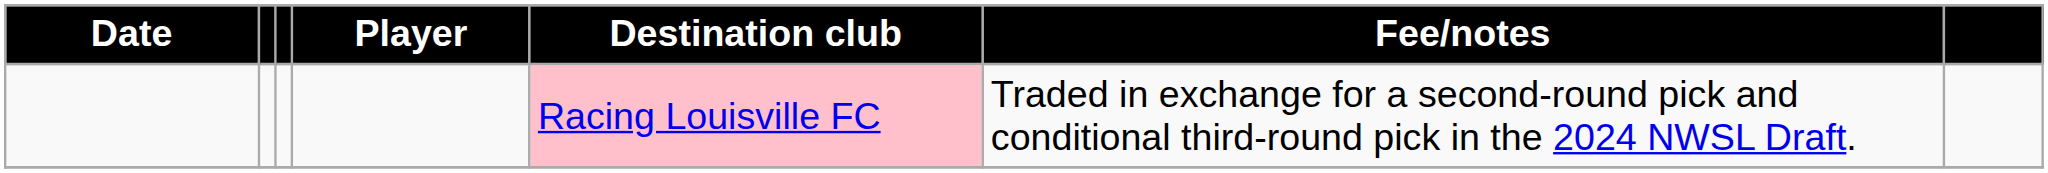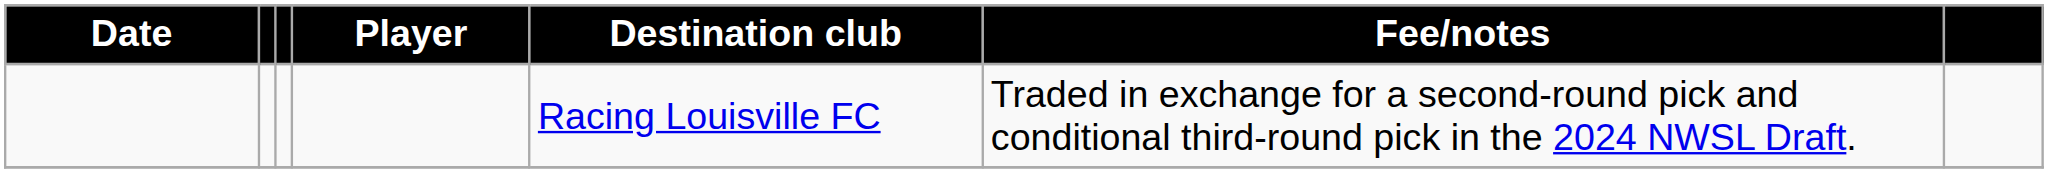(709, 115) pink background -> (709, 115) no background
